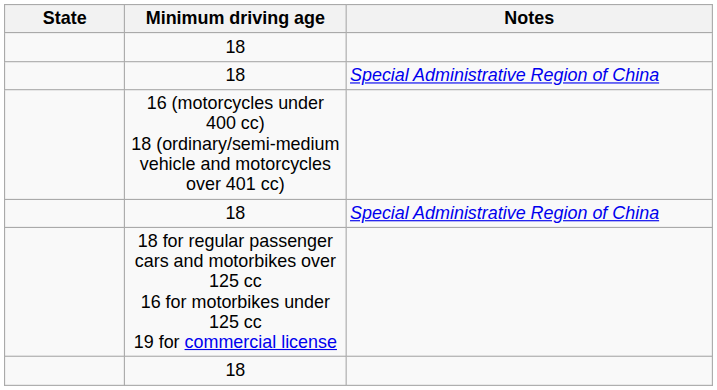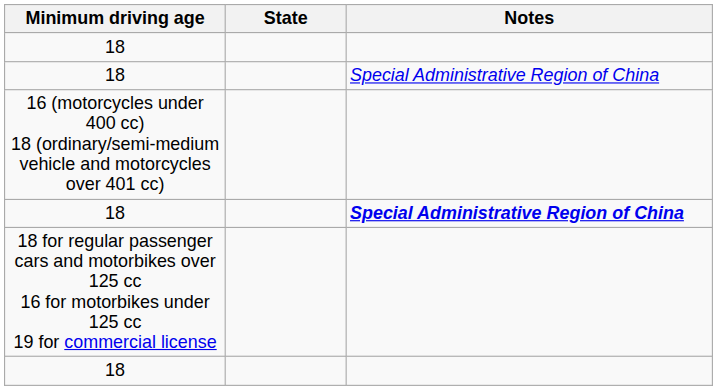columns swapped: (65, 18) <-> (235, 18)
(505, 213) normal -> (517, 213) bold
